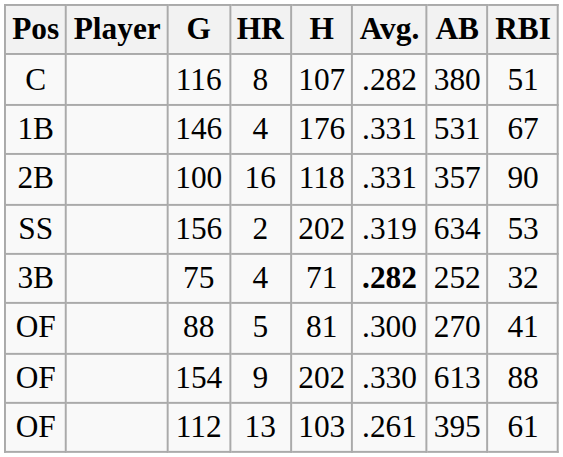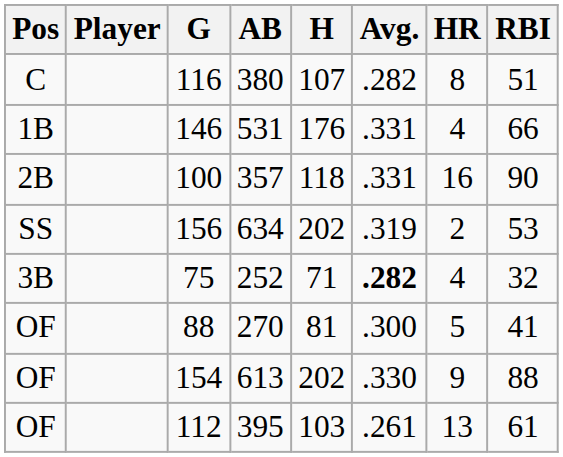columns swapped: (457, 29) <-> (260, 29)
(523, 128) 67 -> (523, 128) 66
